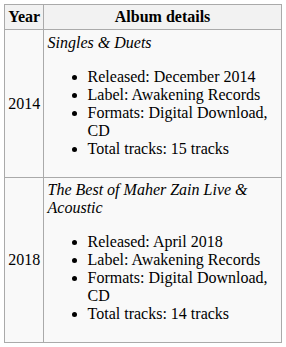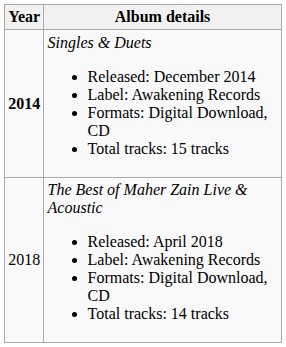(24, 103) normal -> (24, 103) bold
